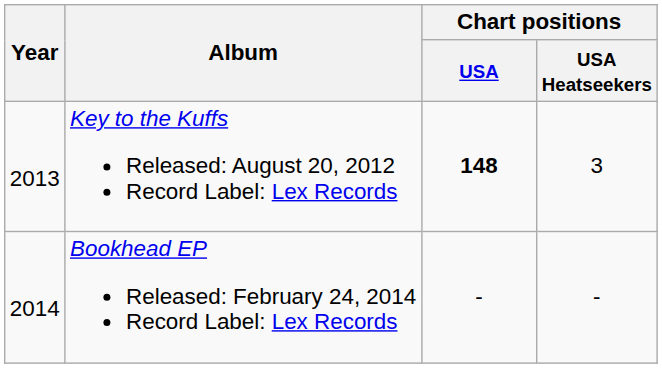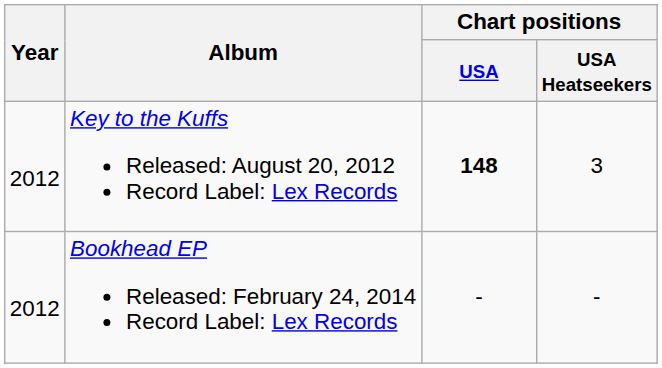(35, 178) 2013 -> (35, 178) 2012
(35, 309) 2014 -> (35, 309) 2012
